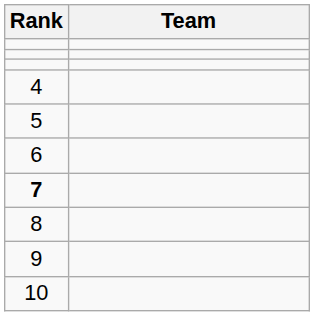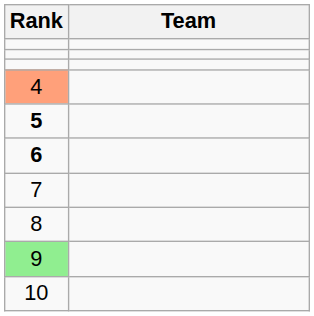(36, 86) no background -> (36, 86) lightsalmon background
(36, 120) normal -> (36, 120) bold
(36, 155) normal -> (36, 155) bold
(36, 189) bold -> (36, 189) normal
(36, 258) no background -> (36, 258) lightgreen background
